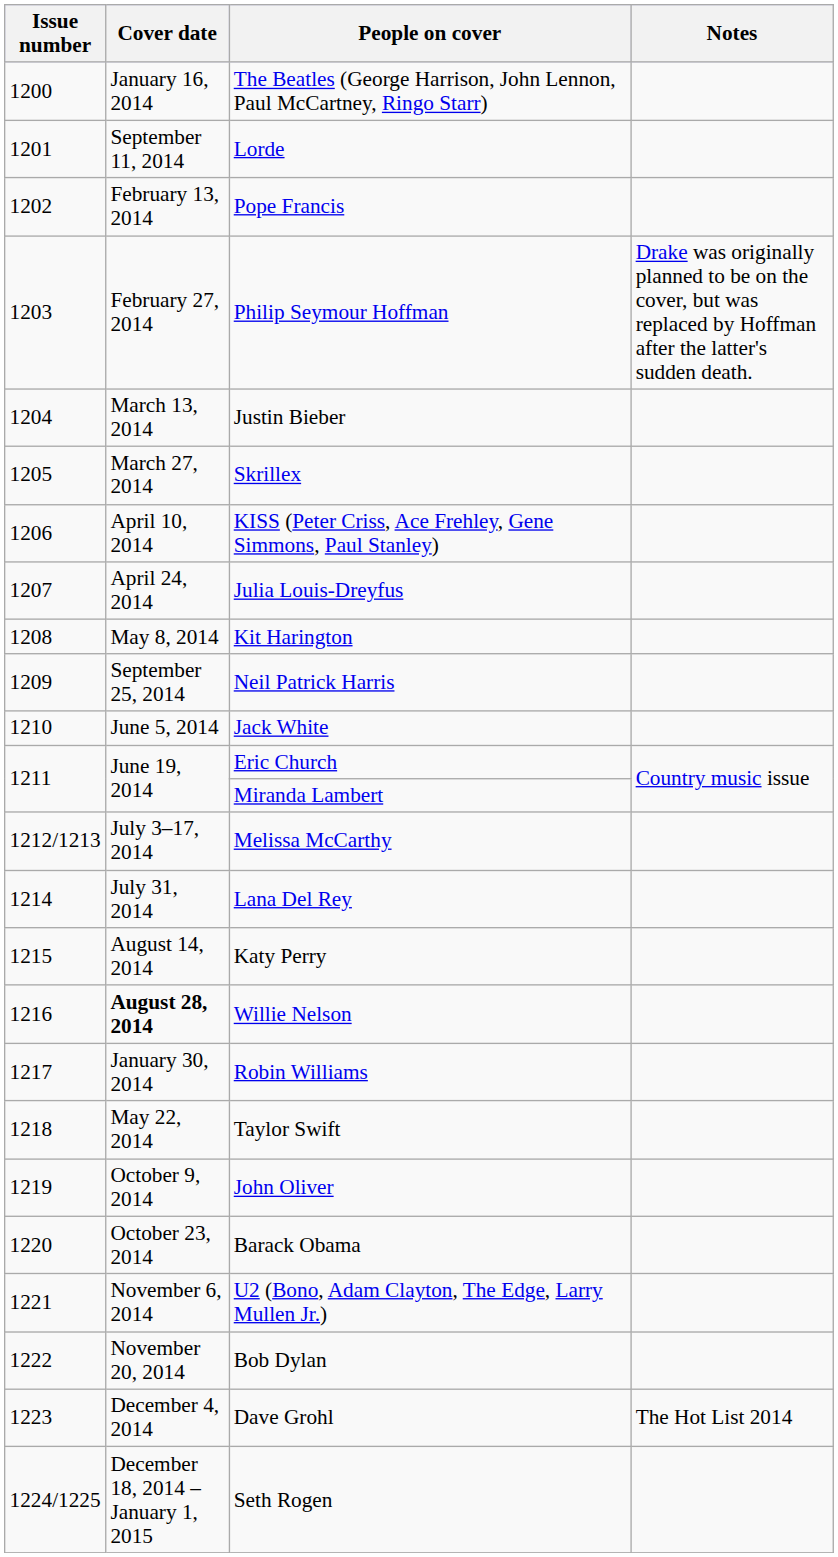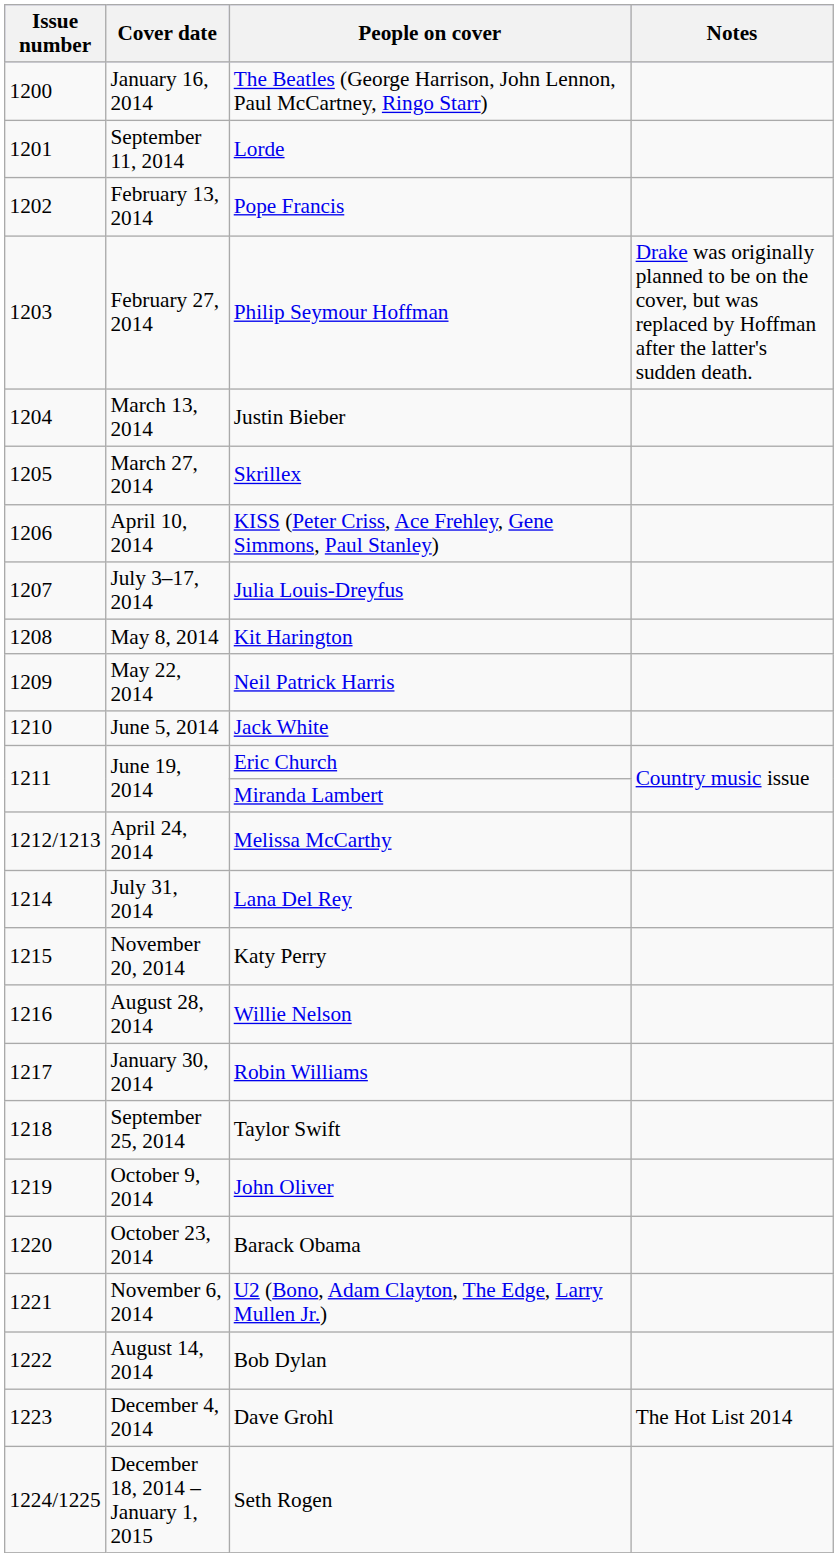(149, 590) April 24, 2014 -> (155, 590) July 3–17, 2014
(156, 682) September 25, 2014 -> (146, 682) May 22, 2014
(155, 840) July 3–17, 2014 -> (149, 840) April 24, 2014
(157, 956) August 14, 2014 -> (155, 956) November 20, 2014
(159, 1014) bold -> (157, 1014) normal
(146, 1129) May 22, 2014 -> (156, 1129) September 25, 2014
(155, 1360) November 20, 2014 -> (157, 1360) August 14, 2014
